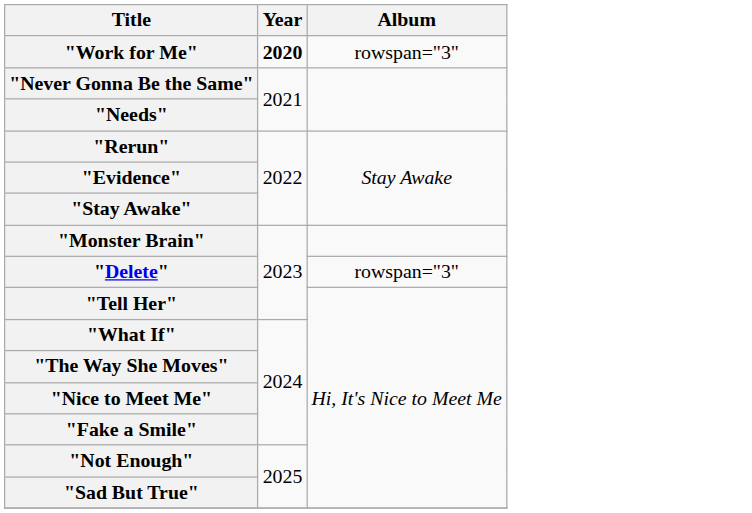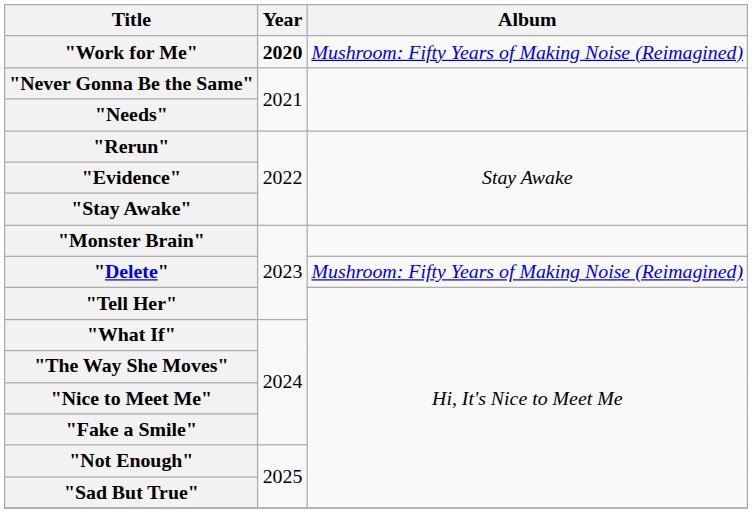(407, 51) rowspan="3" -> (527, 51) Mushroom: Fifty Years of Making Noise (Reimagined)
(407, 271) rowspan="3" -> (527, 271) Mushroom: Fifty Years of Making Noise (Reimagined)
